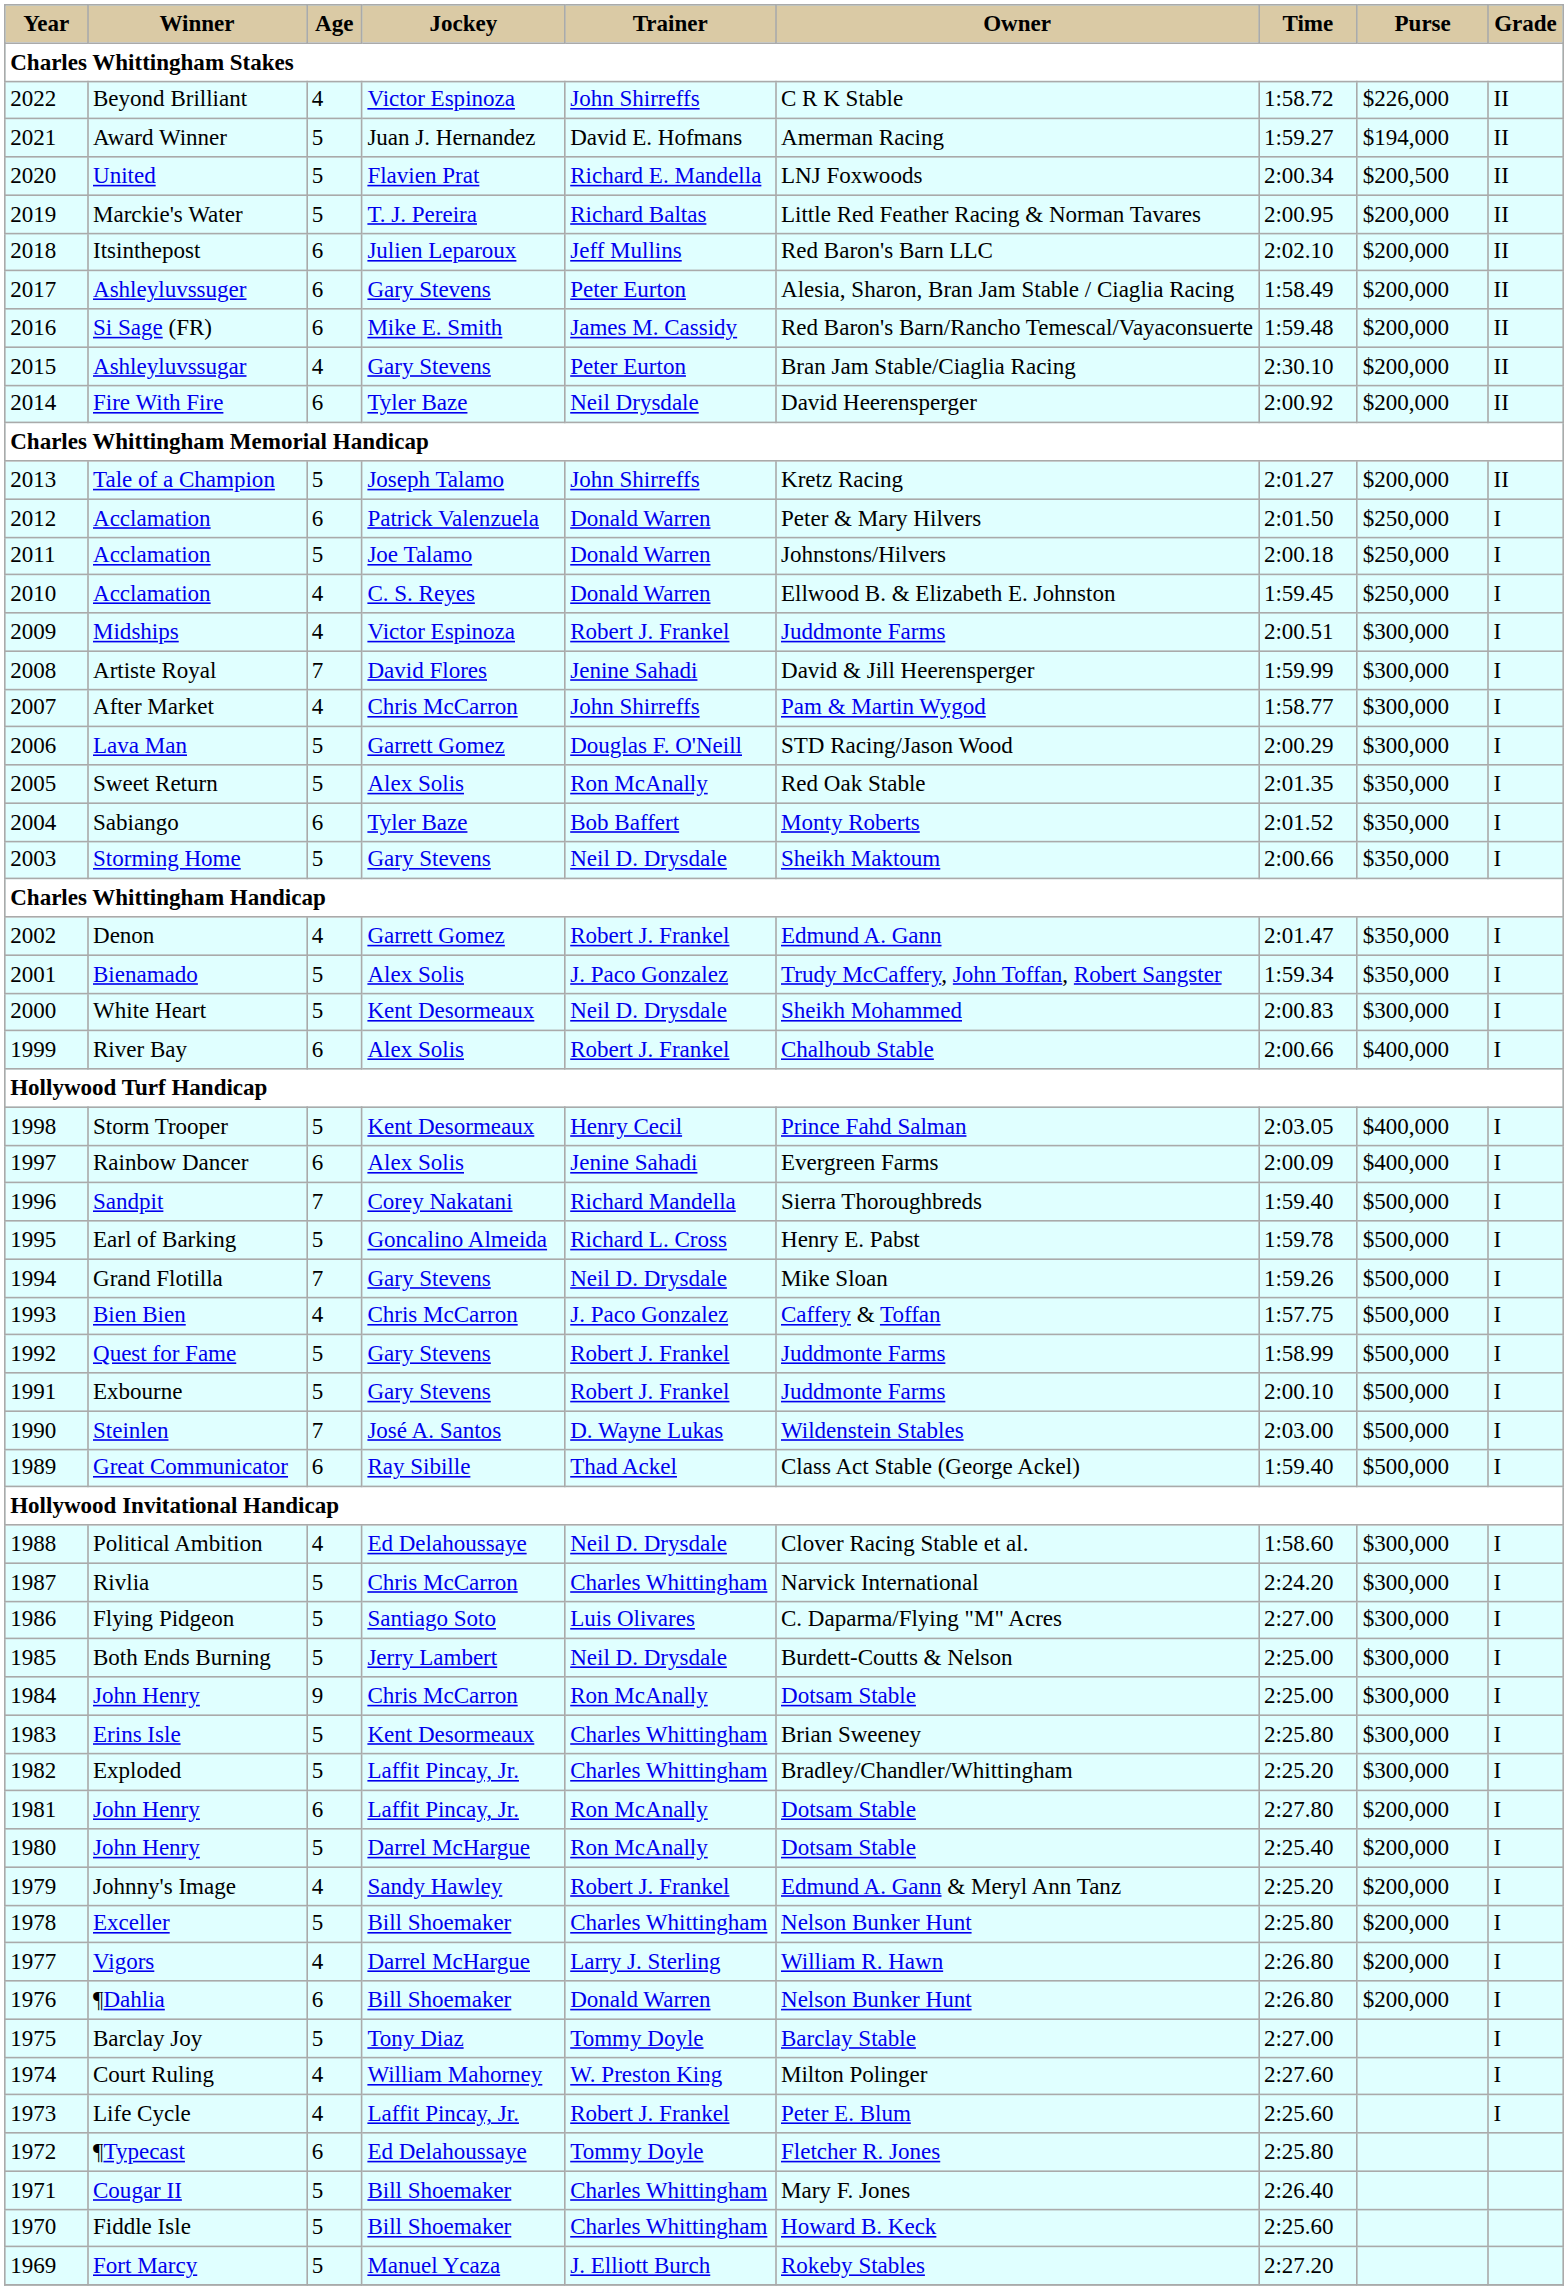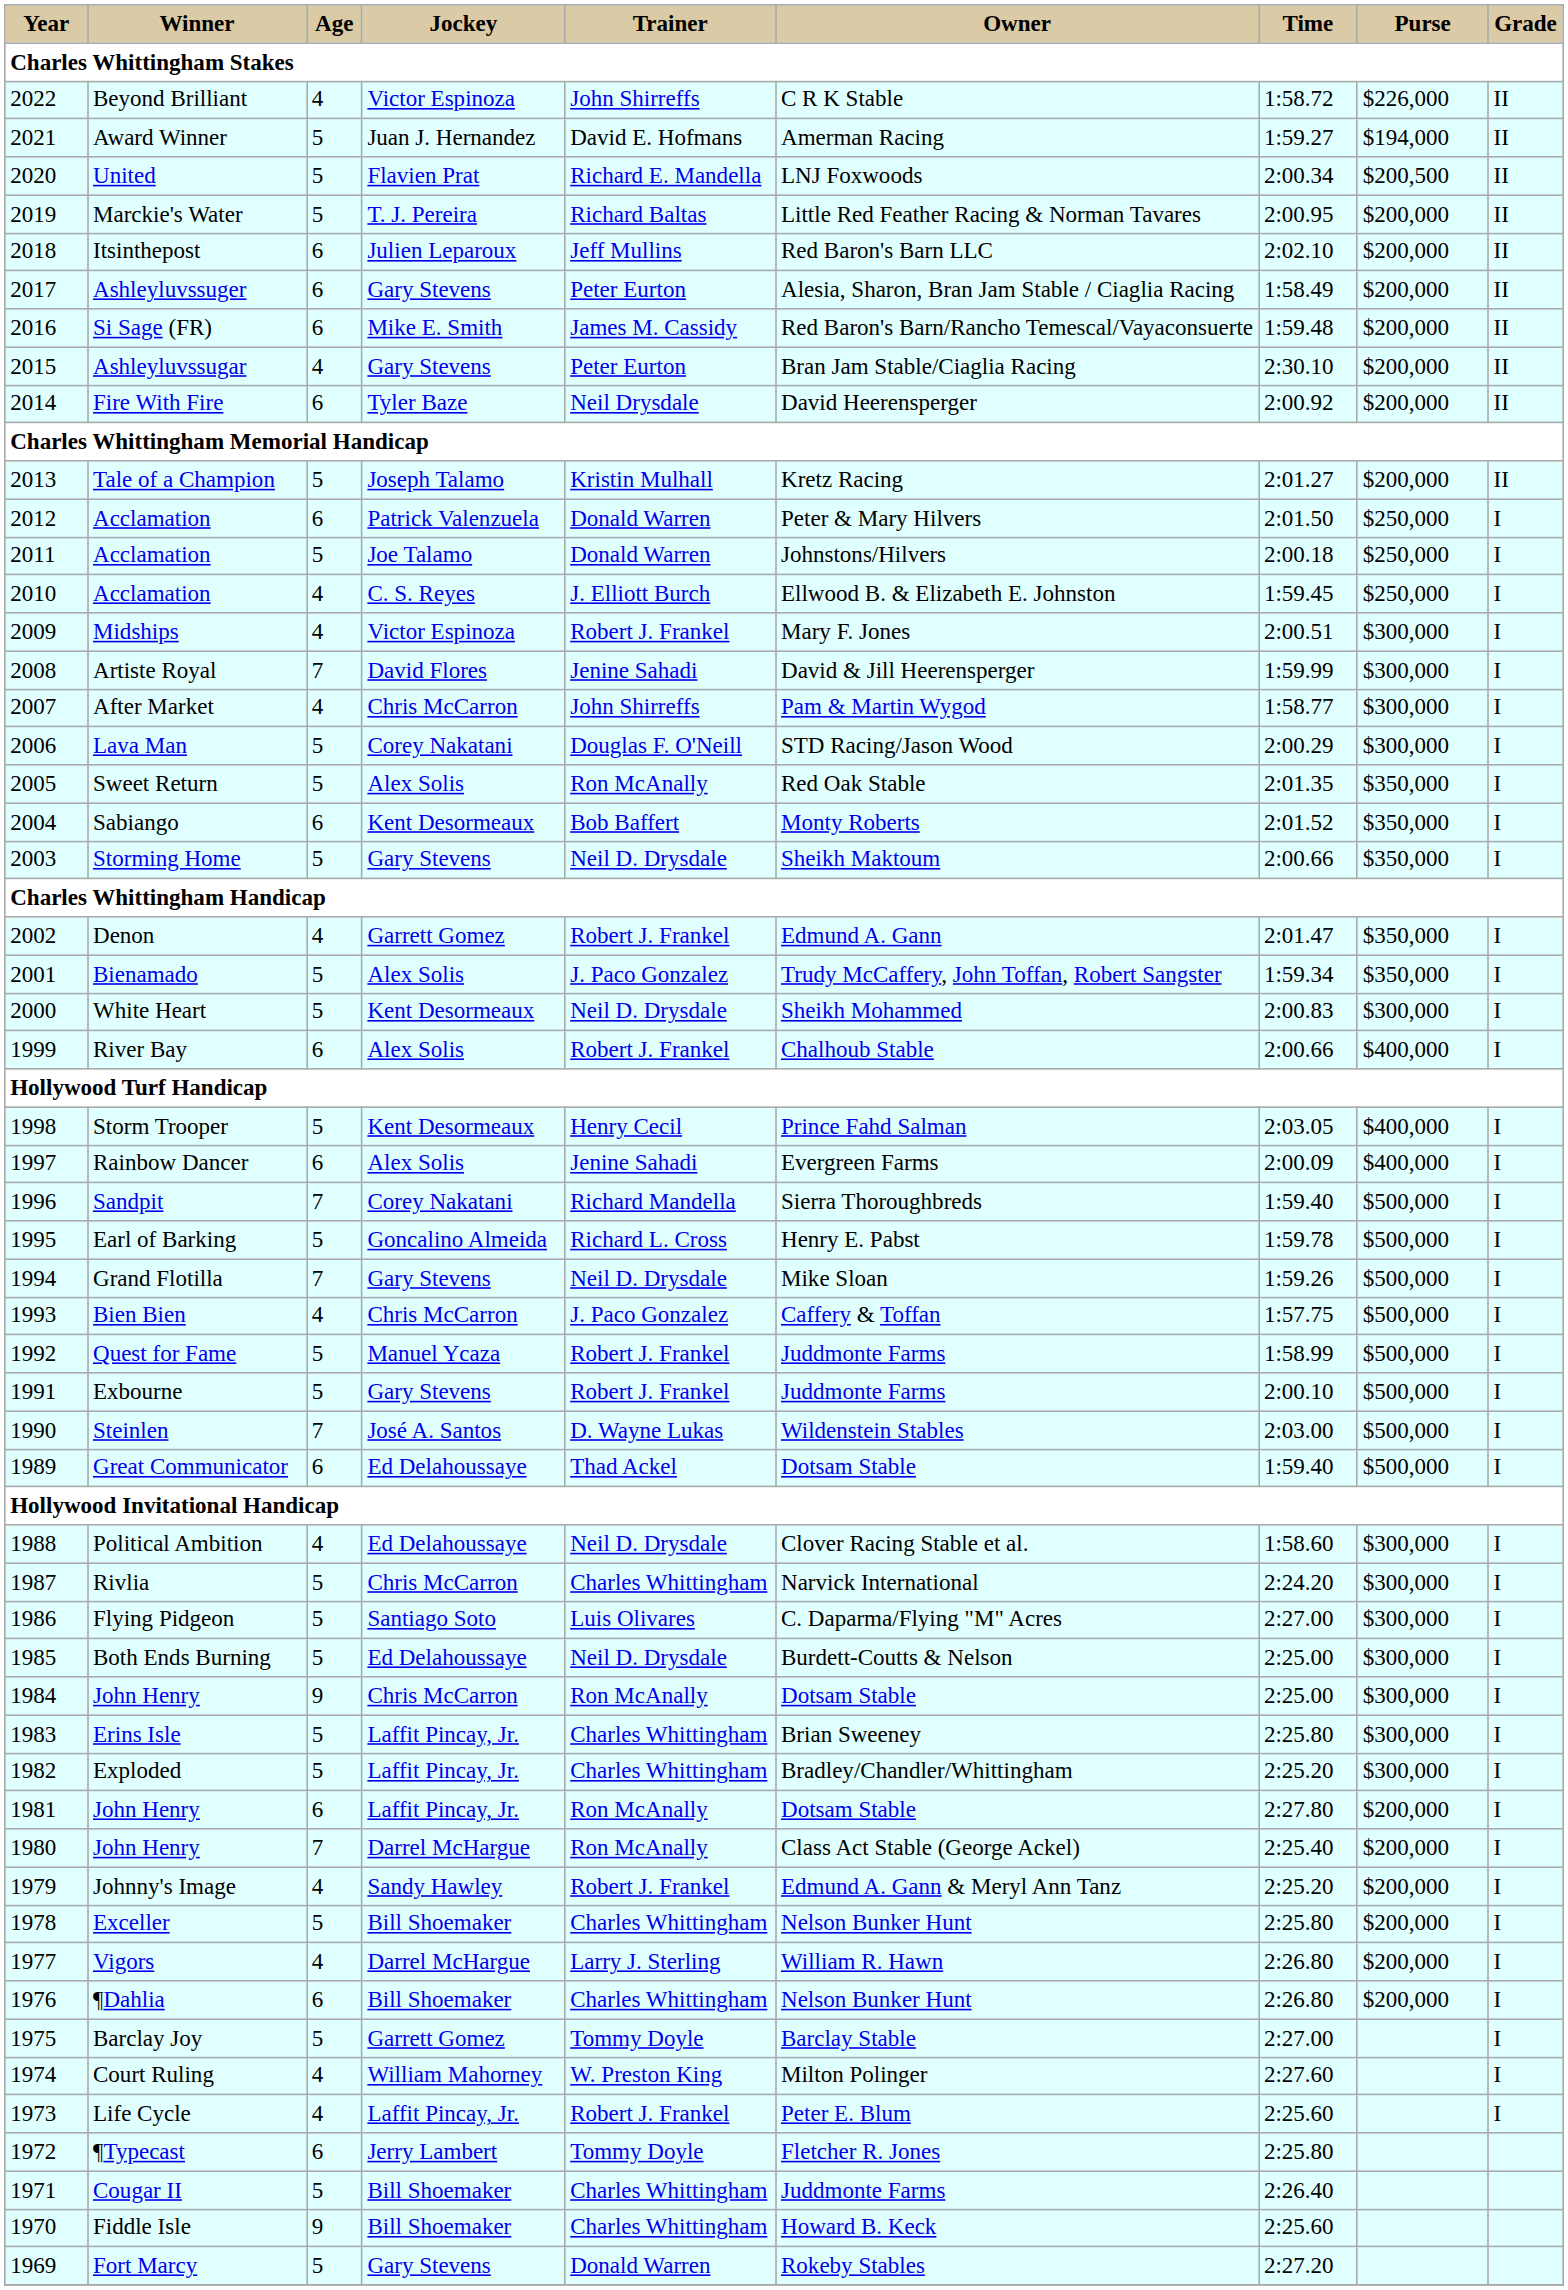(635, 479) John Shirreffs -> (642, 479) Kristin Mulhall
(640, 593) Donald Warren -> (640, 593) J. Elliott Burch
(863, 631) Juddmonte Farms -> (846, 631) Mary F. Jones
(436, 745) Garrett Gomez -> (440, 745) Corey Nakatani
(417, 821) Tyler Baze -> (451, 821) Kent Desormeaux
(429, 1353) Gary Stevens -> (434, 1353) Manuel Ycaza
(419, 1467) Ray Sibille -> (447, 1467) Ed Delahoussaye
(930, 1467) Class Act Stable (George Ackel) -> (848, 1467) Dotsam Stable
(432, 1657) Jerry Lambert -> (447, 1657) Ed Delahoussaye
(451, 1733) Kent Desormeaux -> (443, 1733) Laffit Pincay, Jr.
(318, 1847) 5 -> (318, 1847) 7
(848, 1847) Dotsam Stable -> (930, 1847) Class Act Stable (George Ackel)
(640, 1999) Donald Warren -> (669, 1999) Charles Whittingham
(416, 2037) Tony Diaz -> (436, 2037) Garrett Gomez
(447, 2151) Ed Delahoussaye -> (432, 2151) Jerry Lambert
(846, 2189) Mary F. Jones -> (863, 2189) Juddmonte Farms
(318, 2227) 5 -> (318, 2227) 9
(434, 2265) Manuel Ycaza -> (429, 2265) Gary Stevens
(640, 2265) J. Elliott Burch -> (640, 2265) Donald Warren
